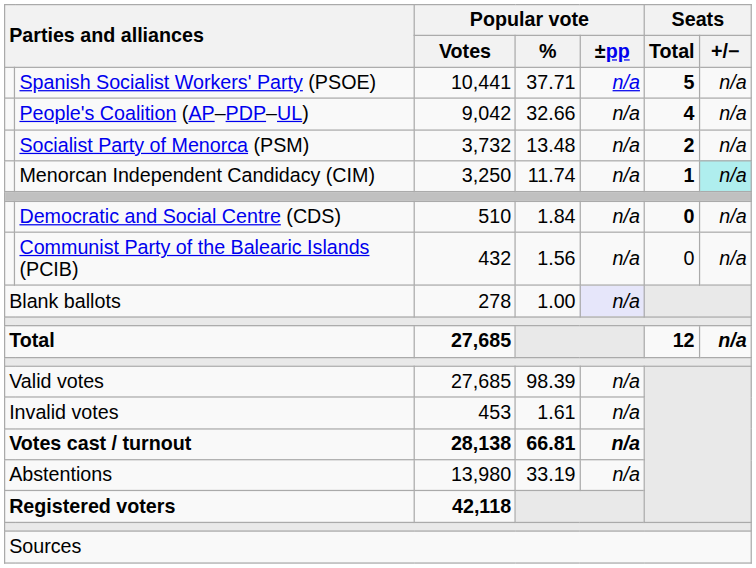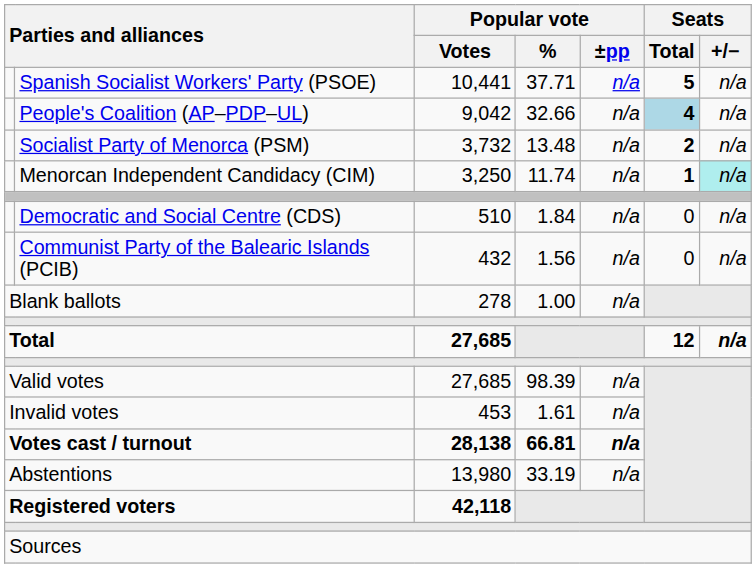(689, 113) no background -> (689, 113) lightblue background
(689, 216) bold -> (689, 216) normal
(626, 301) lavender background -> (626, 301) no background
